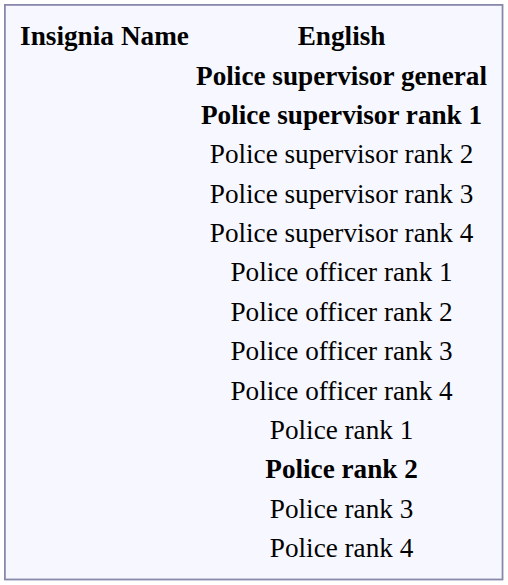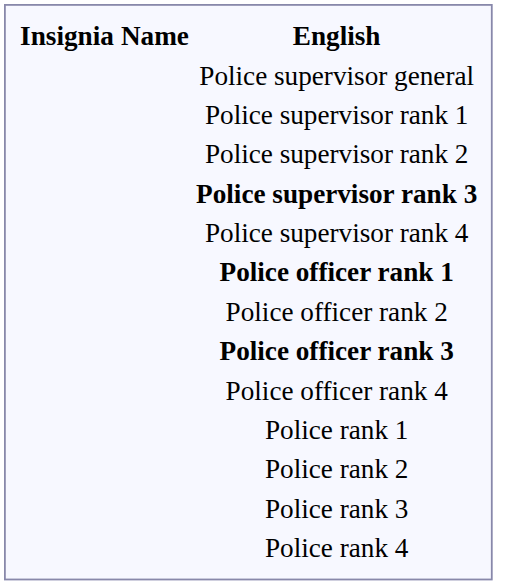(342, 75) bold -> (337, 75) normal
(342, 114) bold -> (337, 114) normal
(342, 193) normal -> (337, 193) bold
(342, 272) normal -> (337, 272) bold
(342, 350) normal -> (337, 350) bold
(342, 469) bold -> (337, 469) normal
